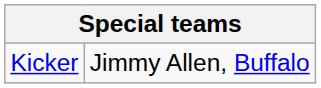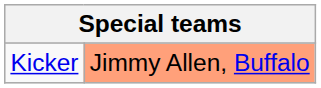(200, 62) no background -> (200, 62) lightsalmon background
